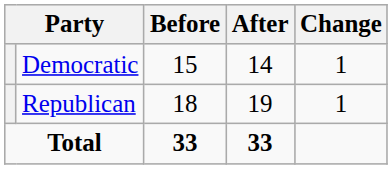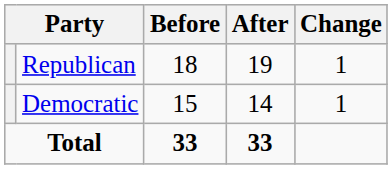rows swapped: (79, 103) <-> (80, 63)
